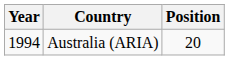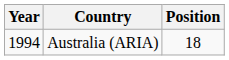(193, 42) 20 -> (193, 42) 18
